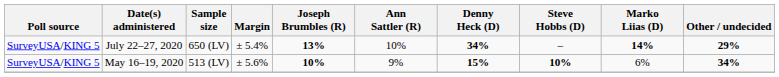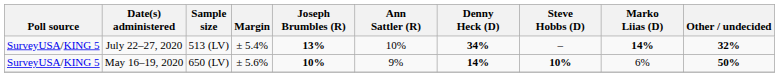(209, 45) 650 (LV) -> (209, 45) 513 (LV)
(729, 45) 29% -> (729, 45) 32%
(209, 63) 513 (LV) -> (209, 63) 650 (LV)
(478, 63) 15% -> (478, 63) 14%
(729, 63) 34% -> (729, 63) 50%
